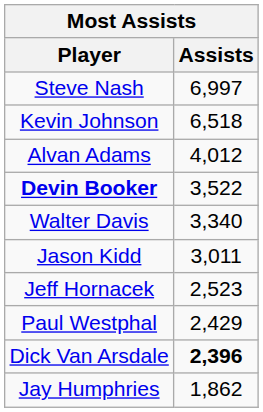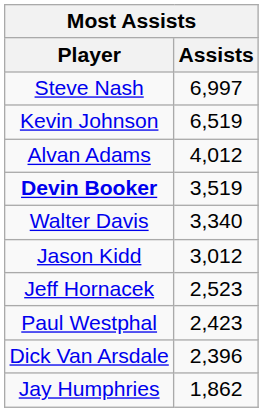(216, 121) 6,518 -> (216, 121) 6,519
(216, 188) 3,522 -> (216, 188) 3,519
(216, 255) 3,011 -> (216, 255) 3,012
(216, 322) 2,429 -> (216, 322) 2,423
(216, 356) bold -> (216, 356) normal
